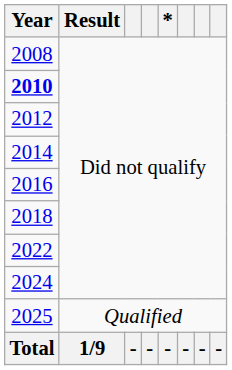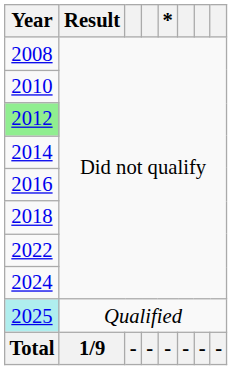(32, 86) bold -> (32, 86) normal
(32, 119) no background -> (32, 119) lightgreen background
(32, 315) no background -> (32, 315) paleturquoise background
